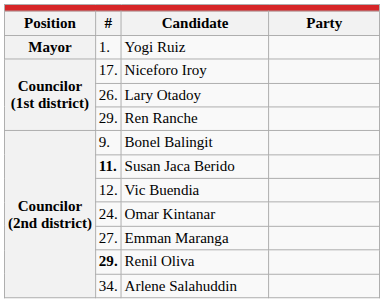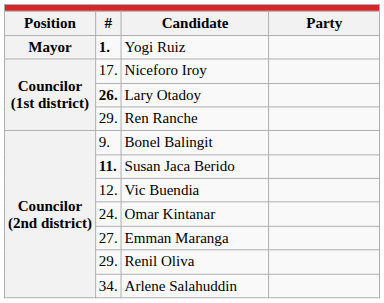(104, 47) normal -> (104, 47) bold
(108, 94) normal -> (108, 94) bold
(108, 261) bold -> (108, 261) normal
